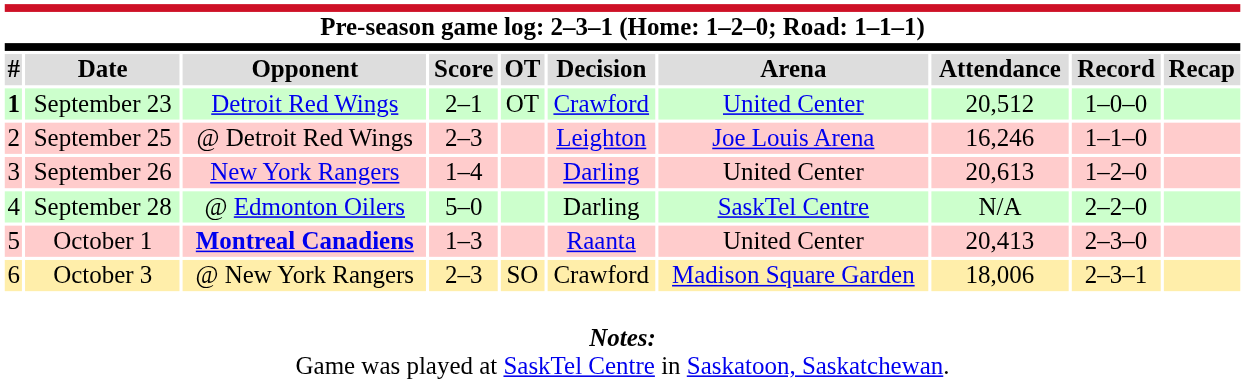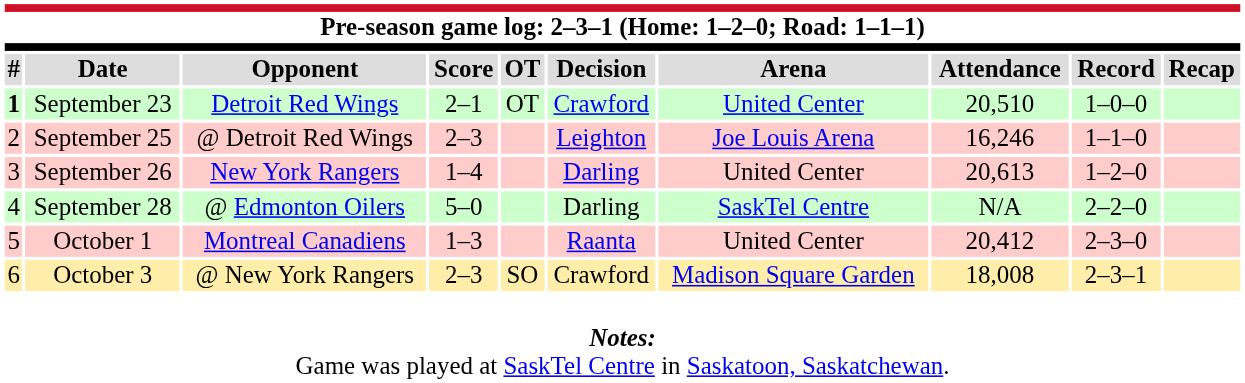(1000, 103) 20,512 -> (1000, 103) 20,510
(305, 240) bold -> (305, 240) normal
(1000, 240) 20,413 -> (1000, 240) 20,412
(1000, 275) 18,006 -> (1000, 275) 18,008
